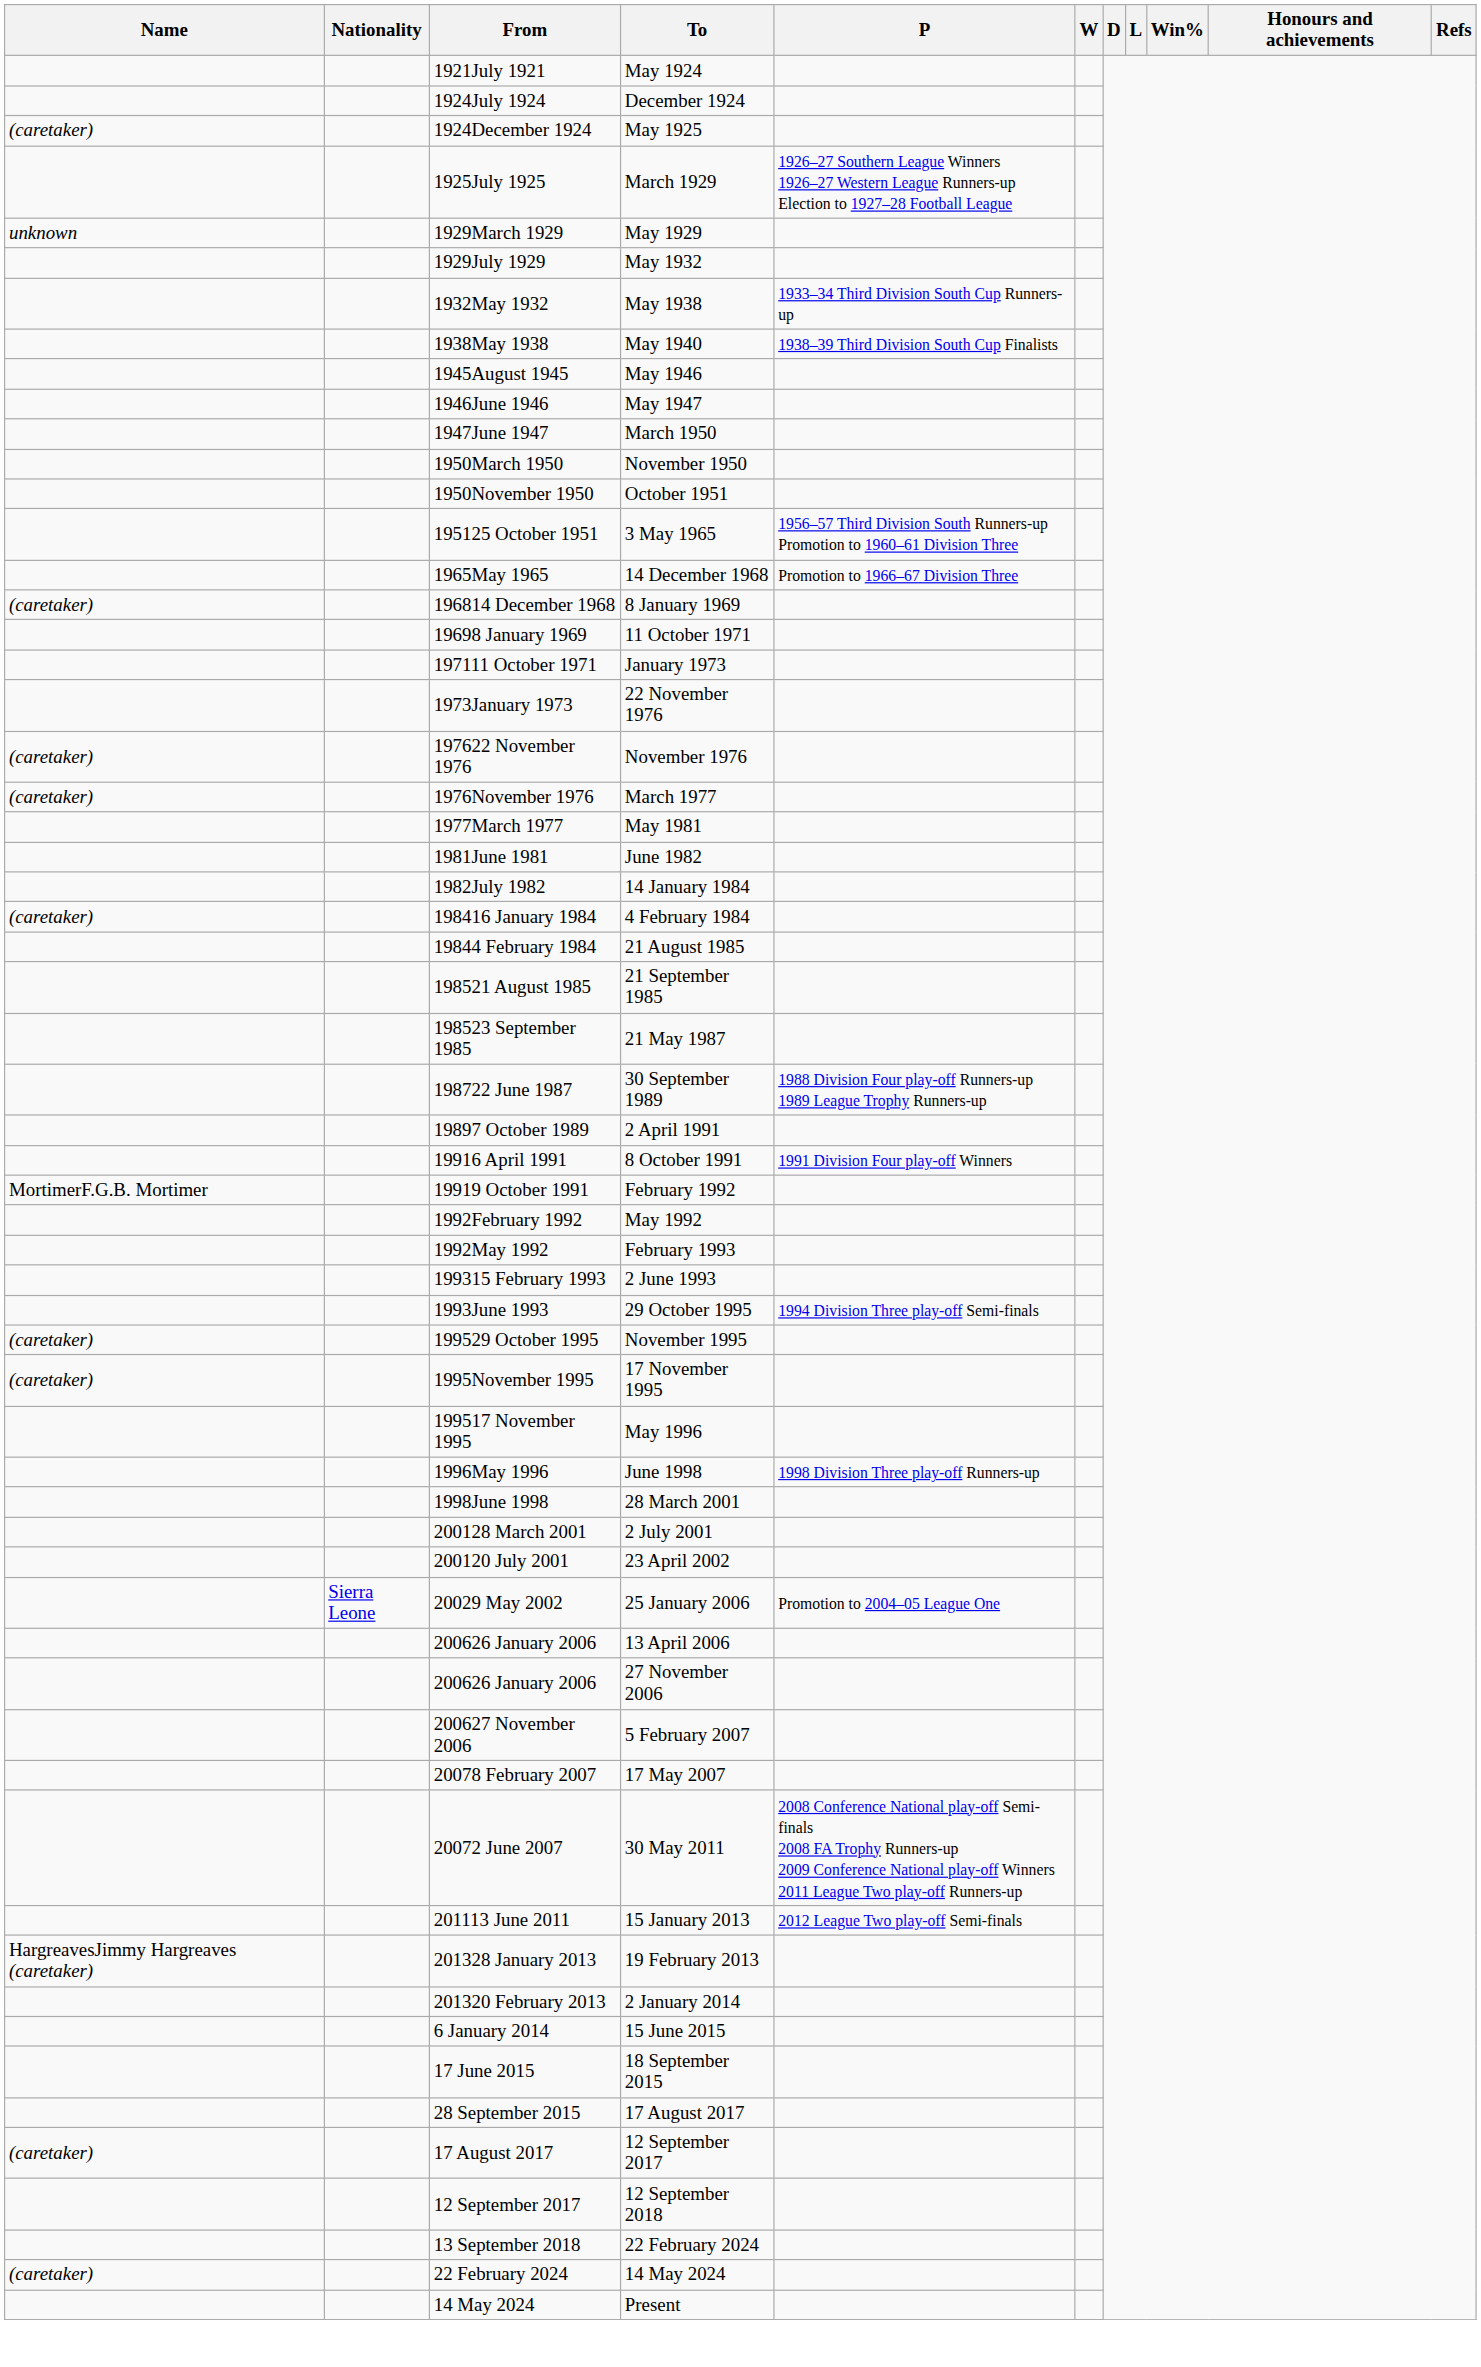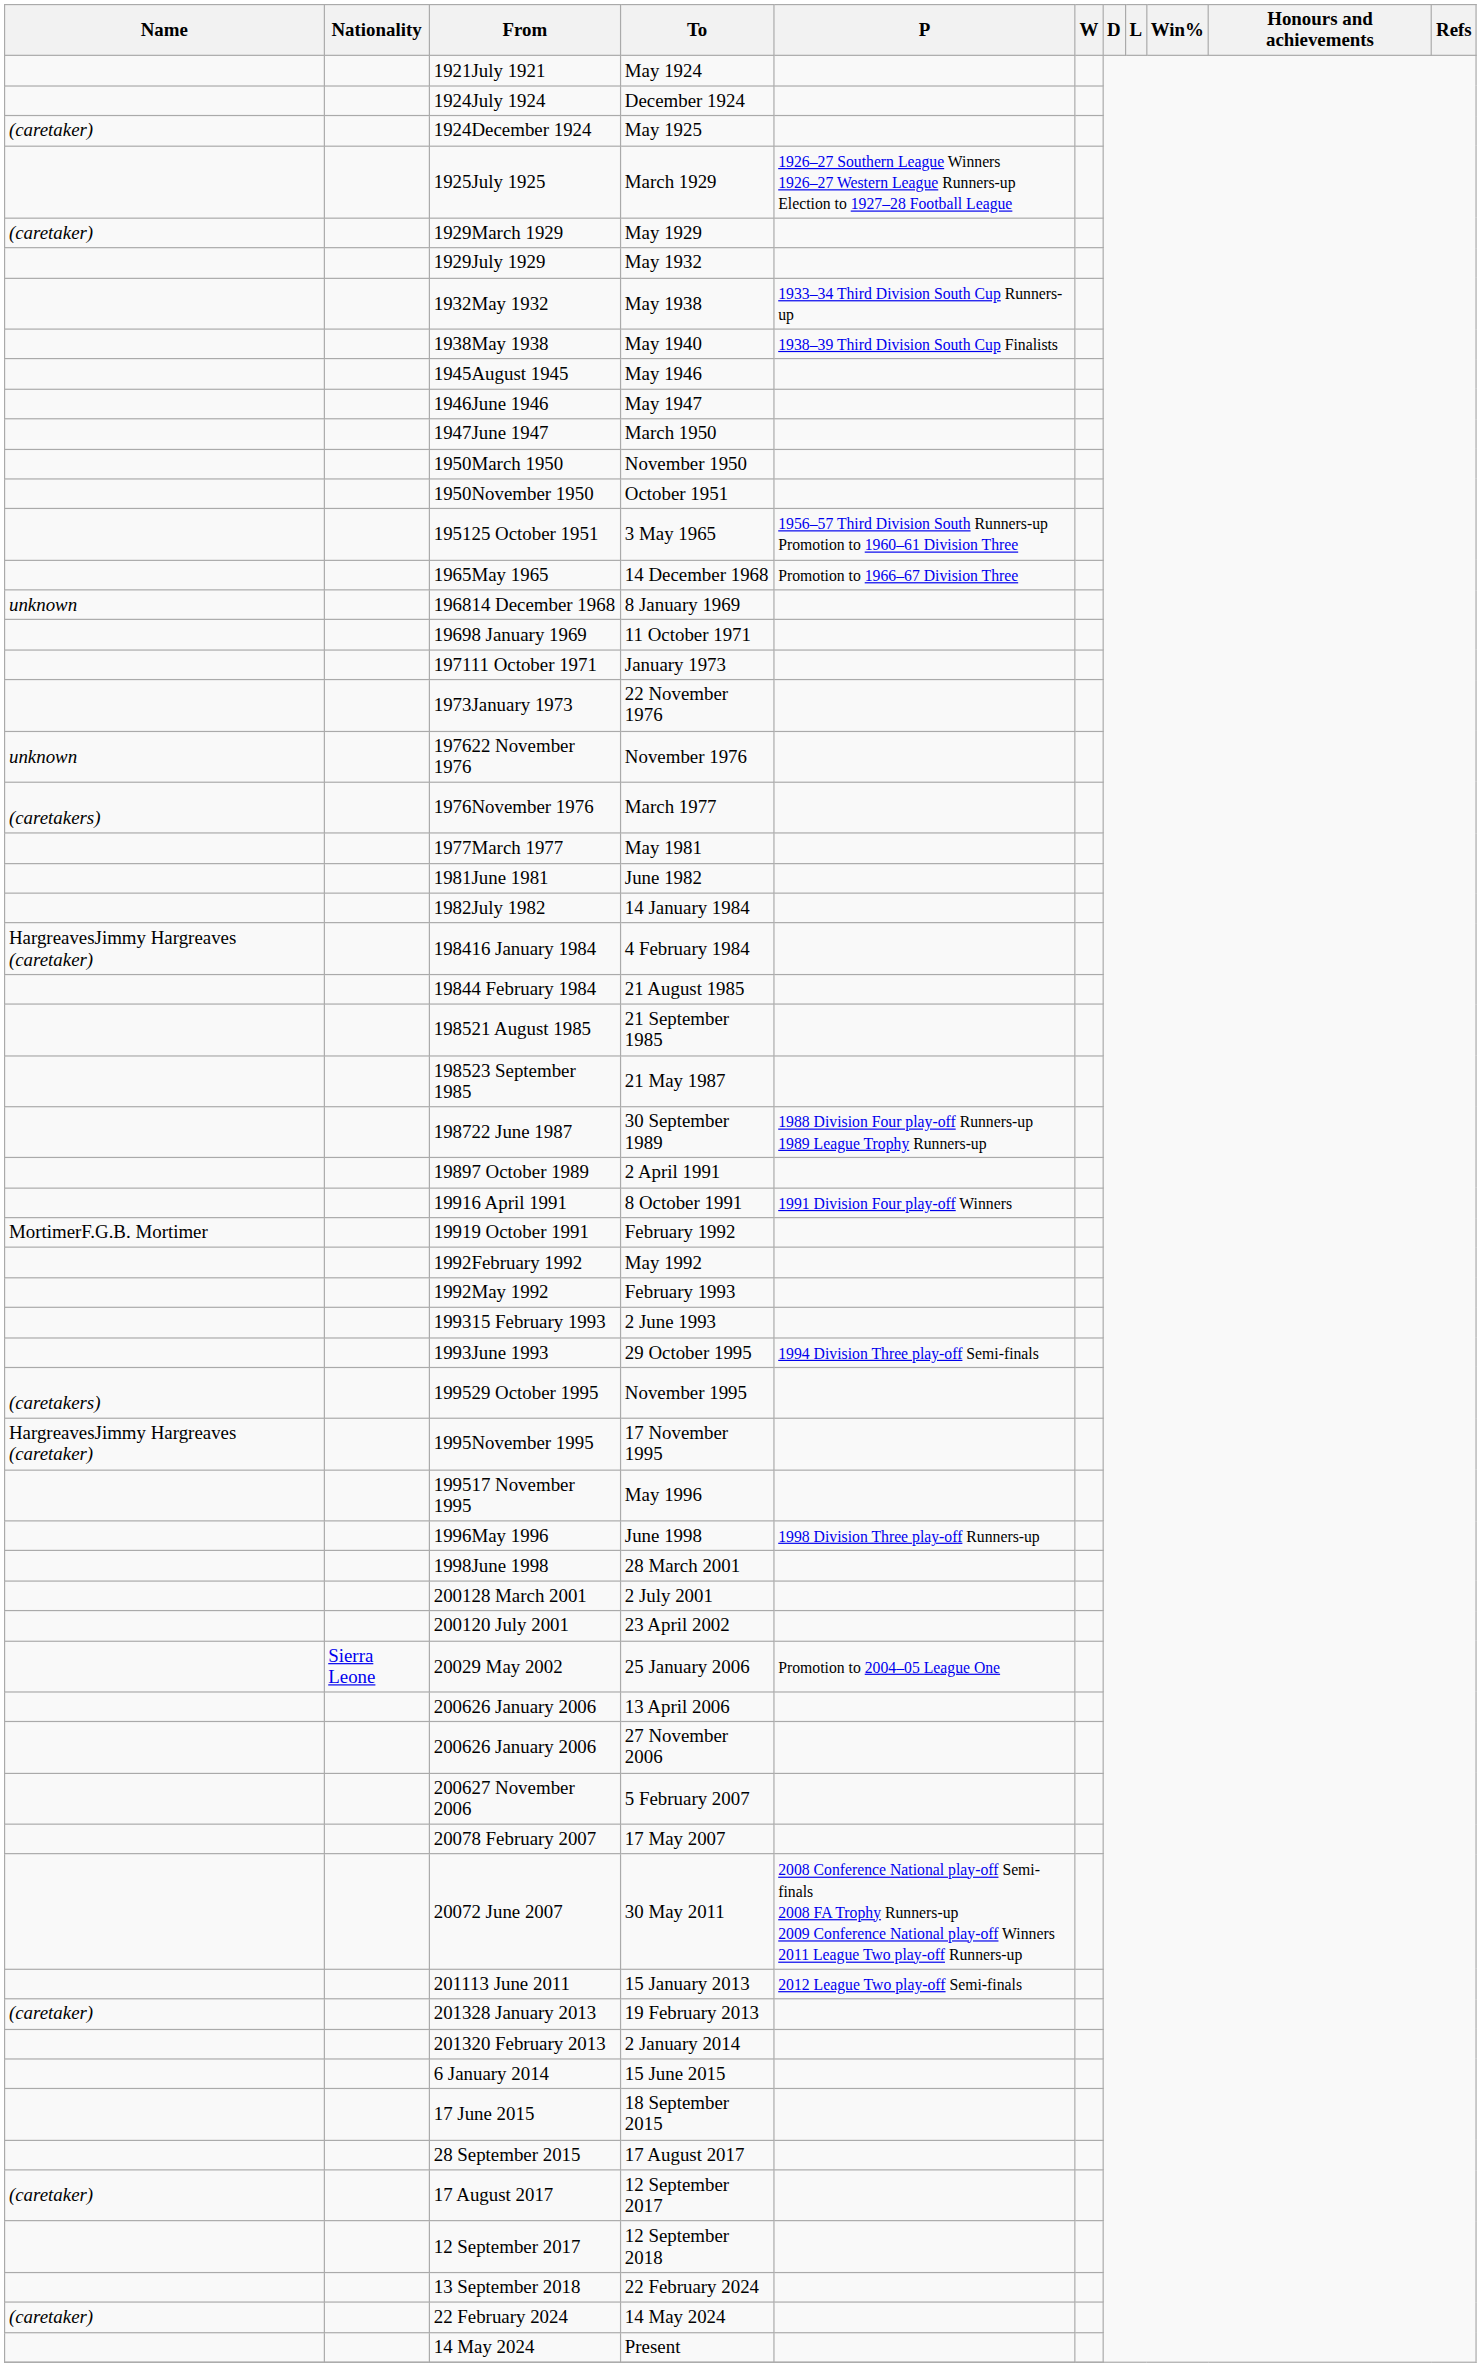(43, 232) unknown -> (51, 232) (caretaker)
(51, 604) (caretaker) -> (43, 604) unknown
(51, 756) (caretaker) -> (43, 756) unknown
(51, 796) (caretaker) -> (55, 818) (caretakers)
(51, 916) (caretaker) -> (123, 948) HargreavesJimmy Hargreaves (caretaker)
(51, 1339) (caretaker) -> (55, 1403) (caretakers)
(51, 1380) (caretaker) -> (123, 1444) HargreavesJimmy Hargreaves (caretaker)
(123, 1960) HargreavesJimmy Hargreaves (caretaker) -> (51, 2013) (caretaker)
